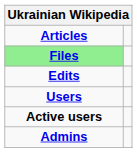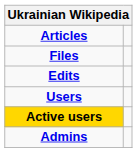(64, 56) lightgreen background -> (64, 56) no background
(64, 116) no background -> (64, 116) gold background
